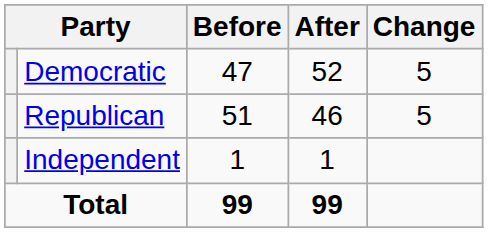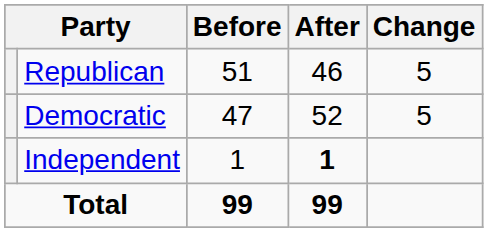rows swapped: (95, 71) <-> (94, 115)
(327, 159) normal -> (327, 159) bold
